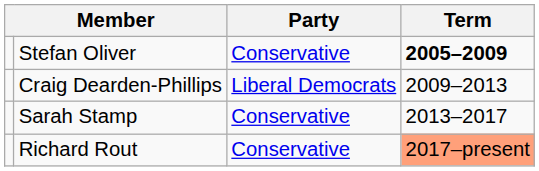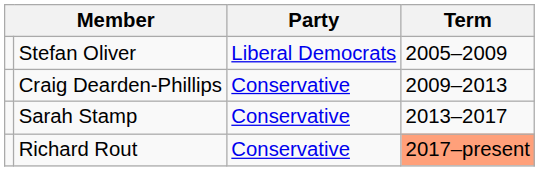(291, 52) Conservative -> (314, 52) Liberal Democrats
(456, 52) bold -> (456, 52) normal
(314, 85) Liberal Democrats -> (291, 85) Conservative
